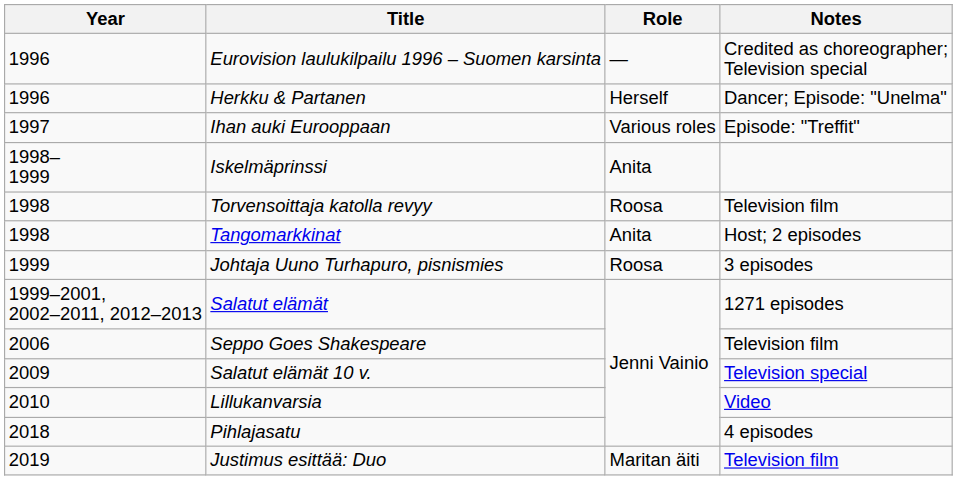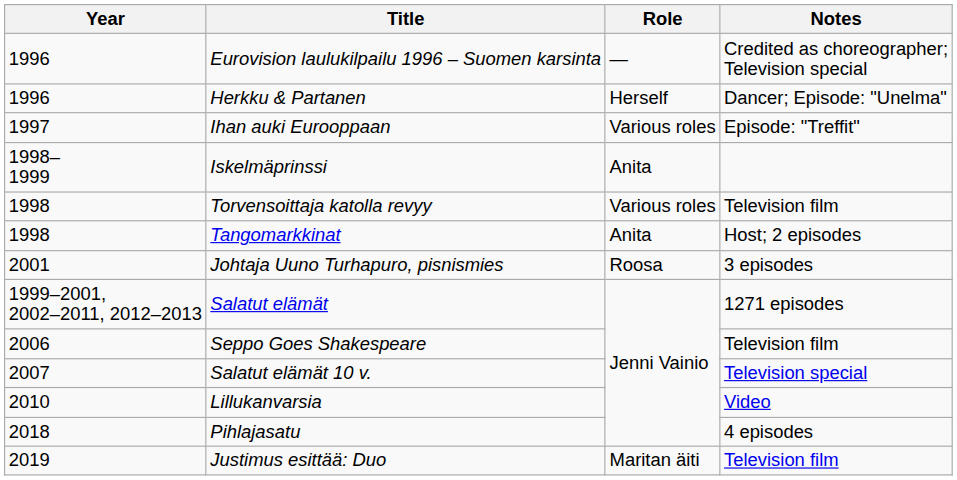(636, 206) Roosa -> (663, 206) Various roles
(29, 264) 1999 -> (29, 264) 2001
(29, 373) 2009 -> (29, 373) 2007
